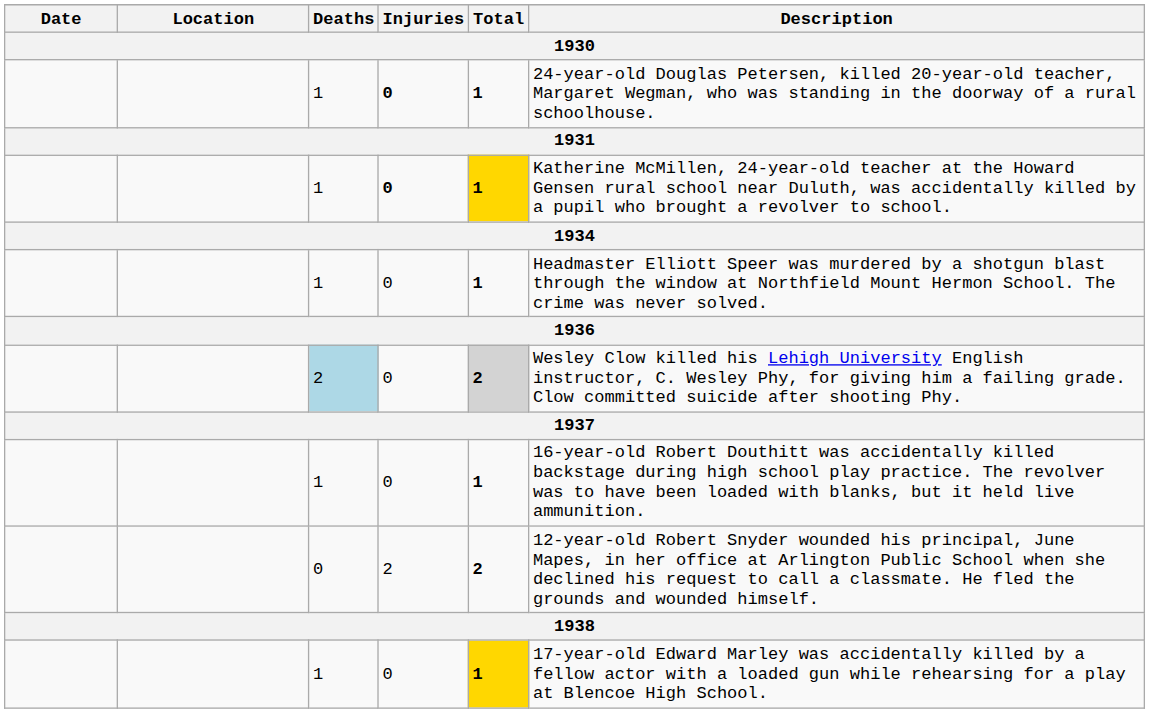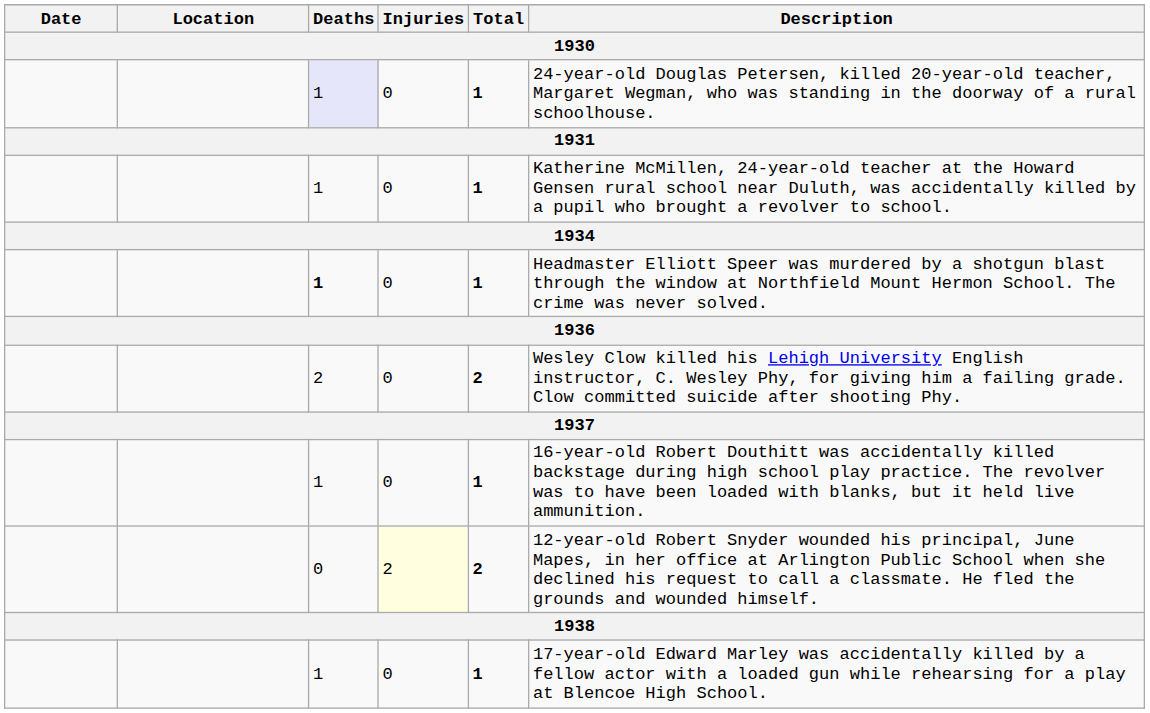(318, 94) no background -> (318, 94) lavender background
(388, 94) bold -> (388, 94) normal
(388, 189) bold -> (388, 189) normal
(478, 189) gold background -> (478, 189) no background
(318, 283) normal -> (318, 283) bold
(318, 378) lightblue background -> (318, 378) no background
(478, 378) lightgrey background -> (478, 378) no background
(388, 569) no background -> (388, 569) lightyellow background
(478, 674) gold background -> (478, 674) no background
